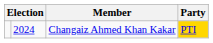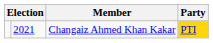(24, 29) 2024 -> (24, 29) 2021
